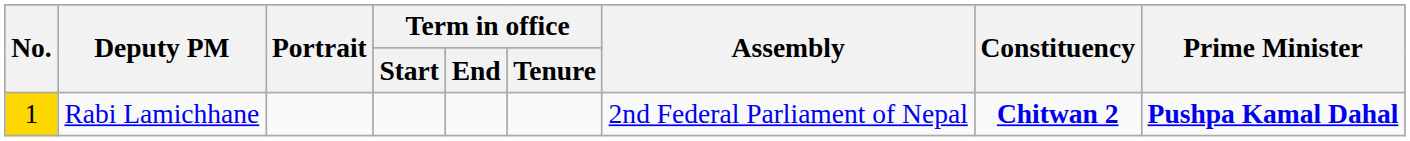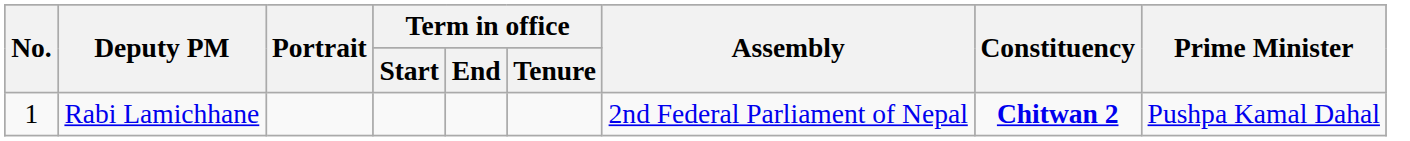(31, 113) gold background -> (31, 113) no background
(1273, 113) bold -> (1264, 113) normal
